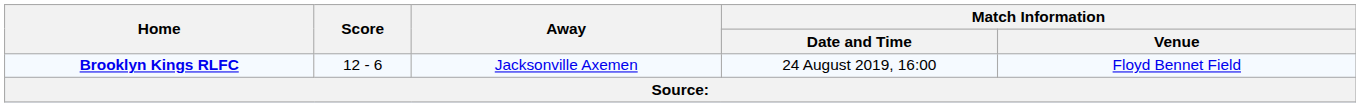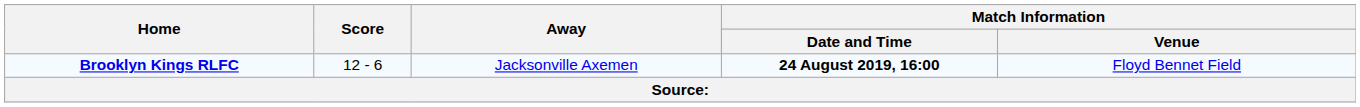(859, 66) normal -> (859, 66) bold
